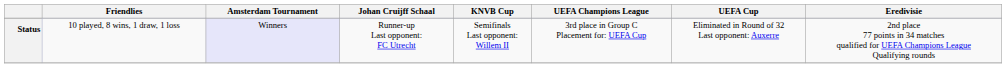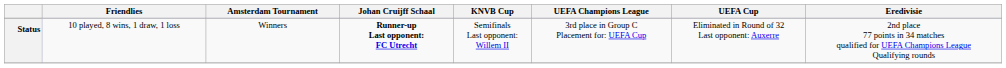(273, 25) lavender background -> (273, 25) no background
(396, 35) normal -> (396, 35) bold
